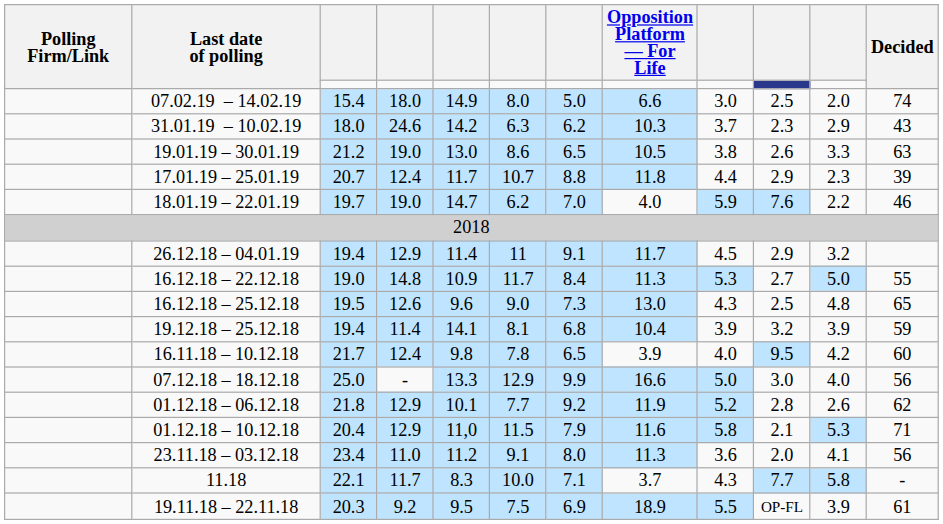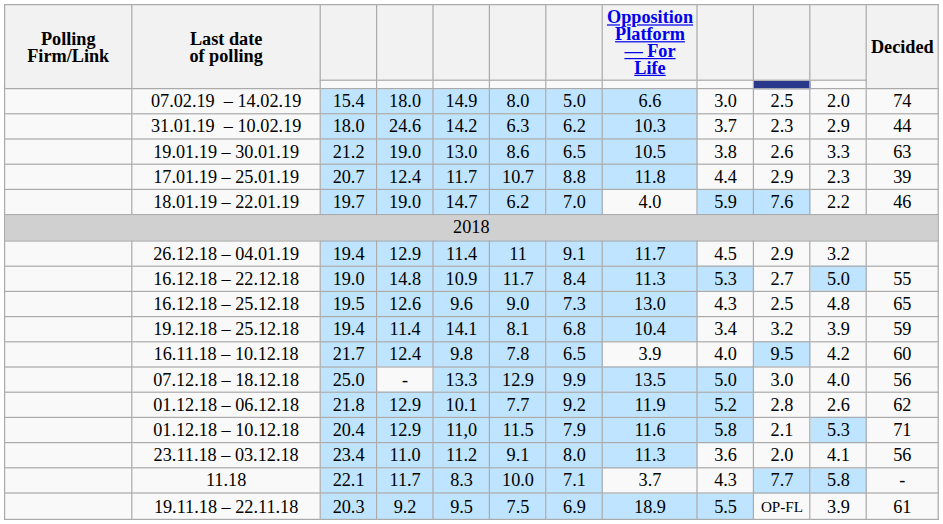(902, 126) 43 -> (902, 126) 44
(726, 328) 3.9 -> (726, 328) 3.4
(650, 379) 16.6 -> (650, 379) 13.5
